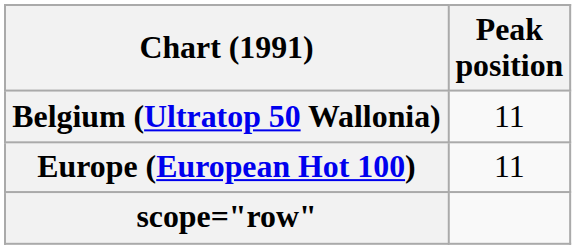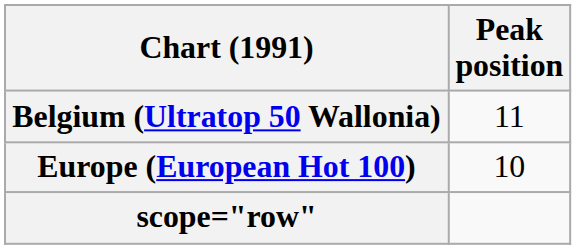(509, 166) 11 -> (509, 166) 10
